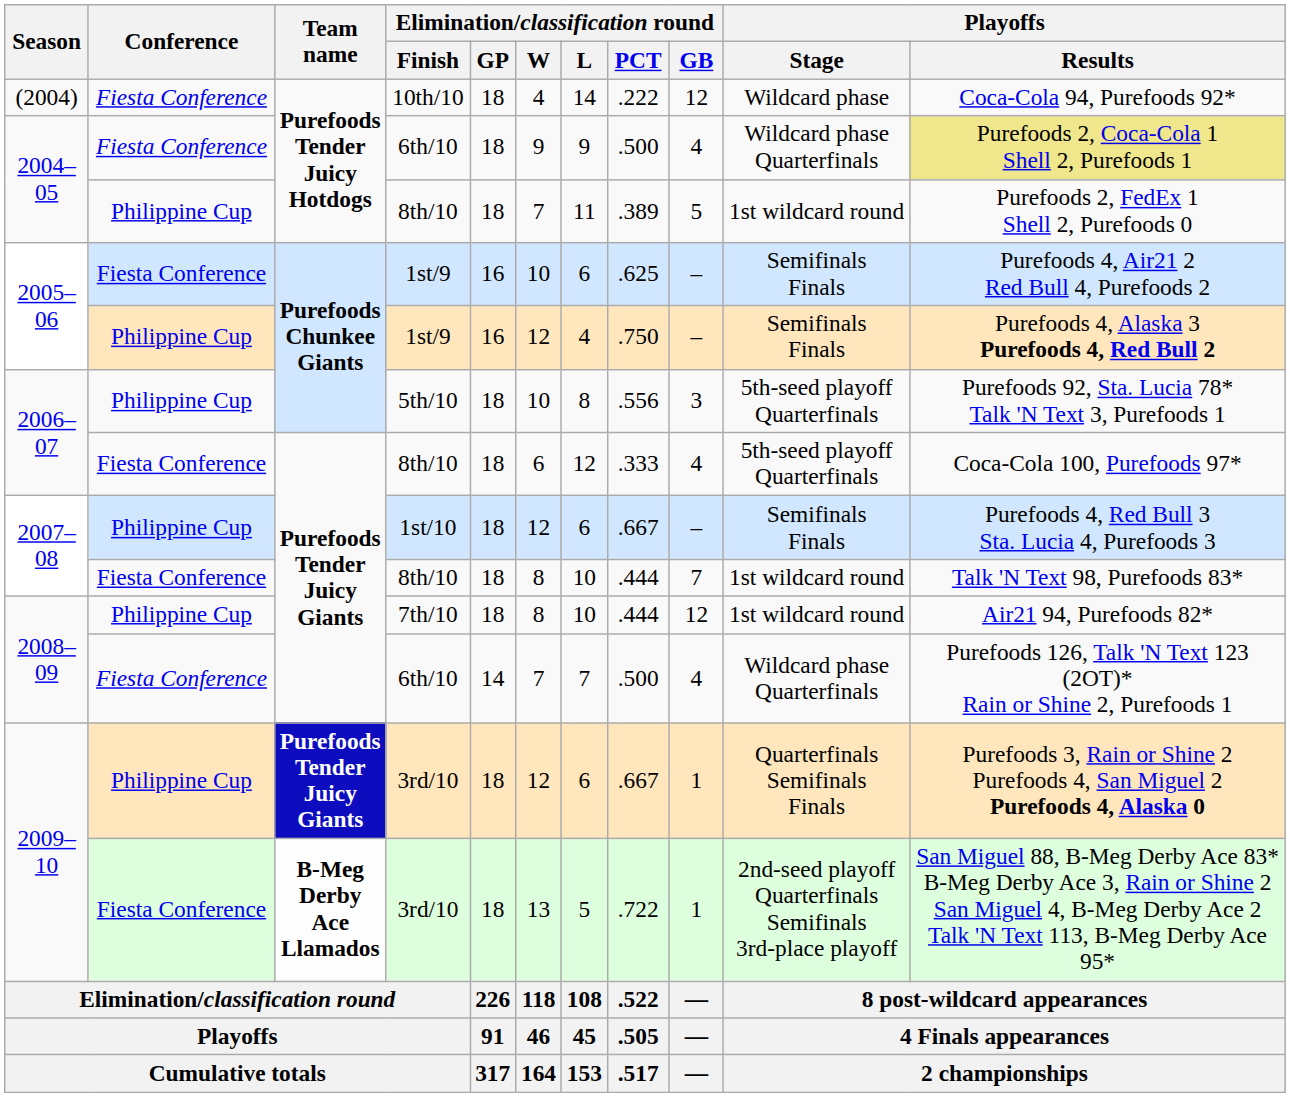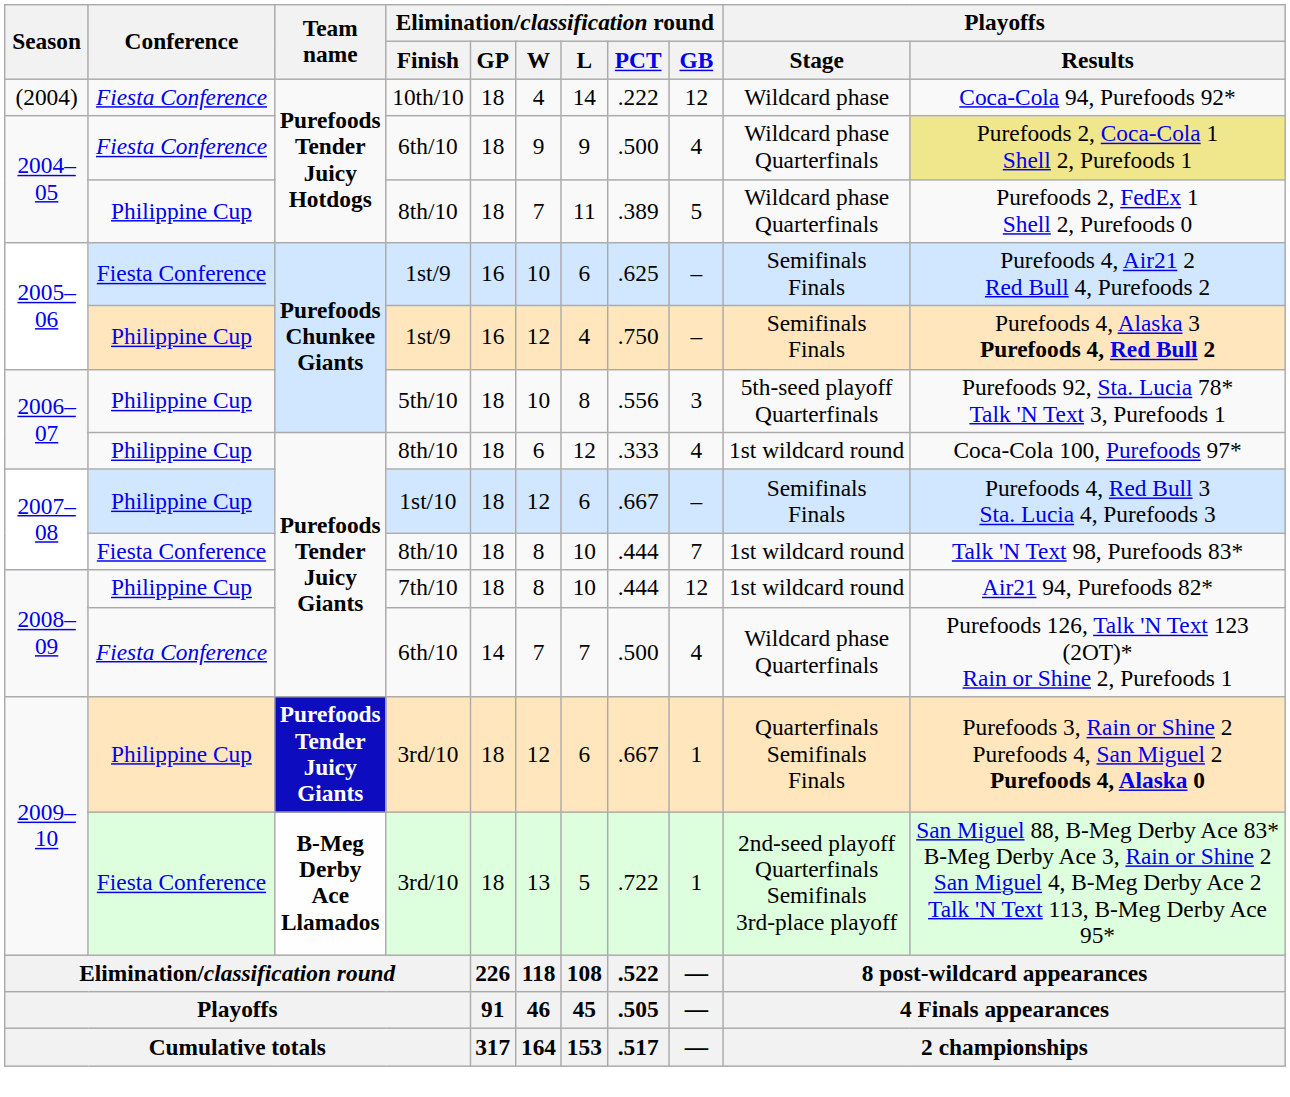(817, 210) 1st wildcard round -> (817, 210) Wildcard phase Quarterfinals
(181, 463) Fiesta Conference -> (181, 450) Philippine Cup
(817, 463) 5th-seed playoff Quarterfinals -> (817, 450) 1st wildcard round
